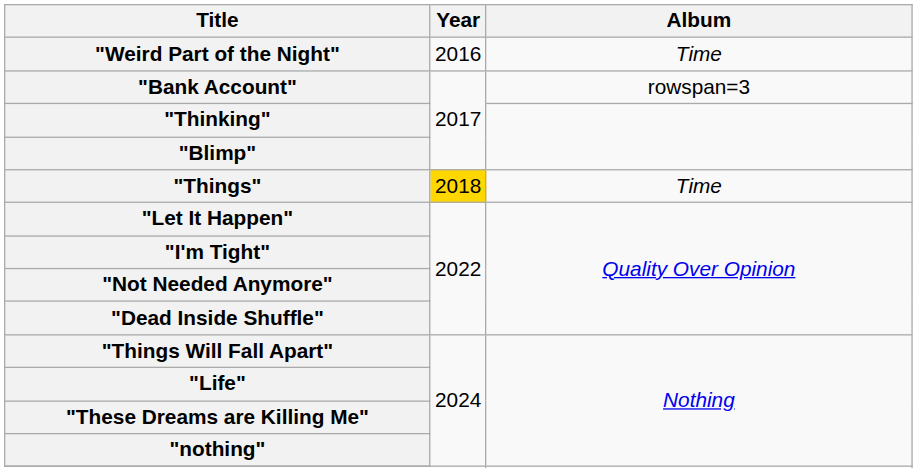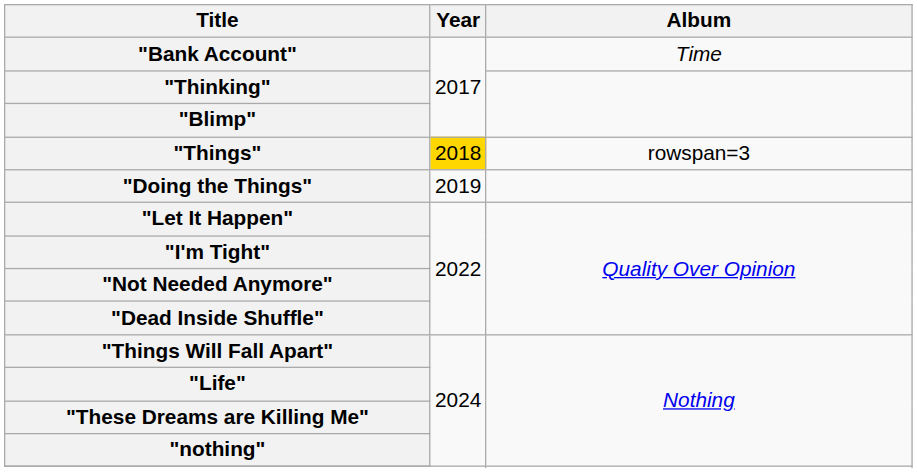- row: (217, 53)
(699, 86) rowspan=3 -> (699, 53) Time
(699, 185) Time -> (699, 152) rowspan=3
+ row: (217, 185)
